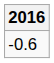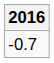(23, 44) -0.6 -> (23, 44) -0.7
